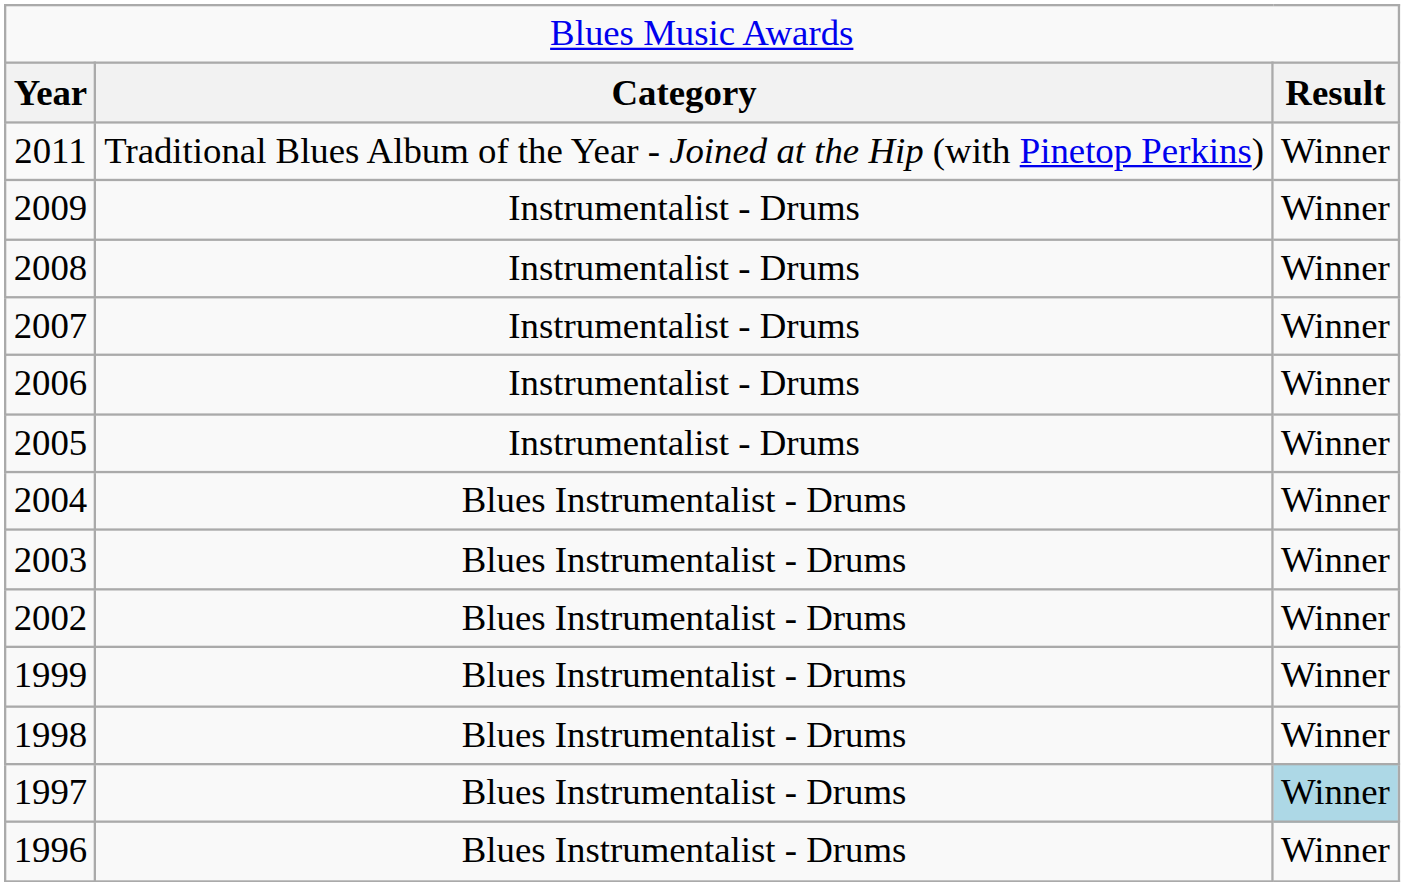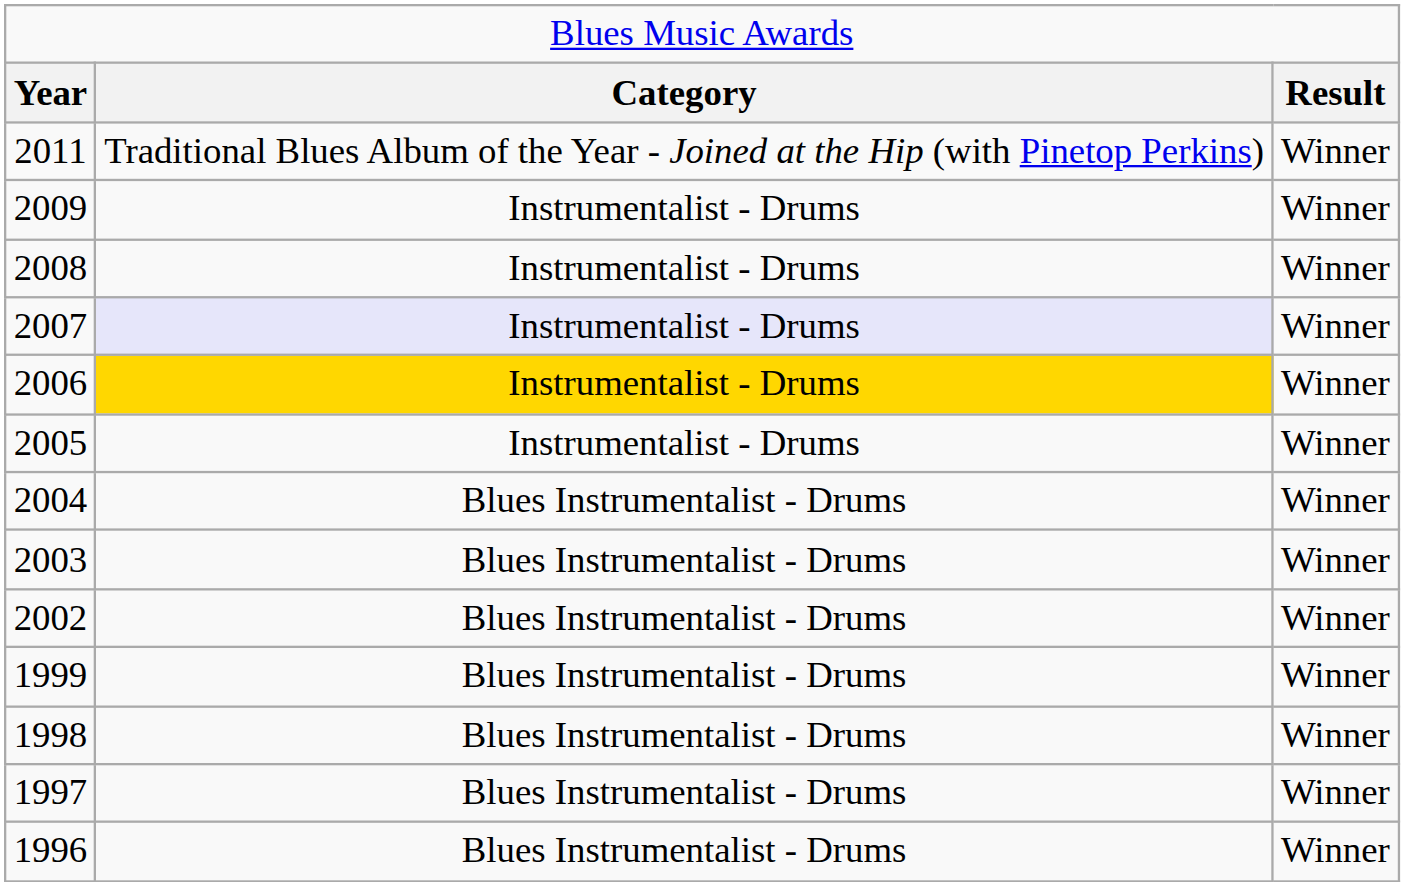(684, 325) no background -> (684, 325) lavender background
(684, 383) no background -> (684, 383) gold background
(1335, 792) lightblue background -> (1335, 792) no background
